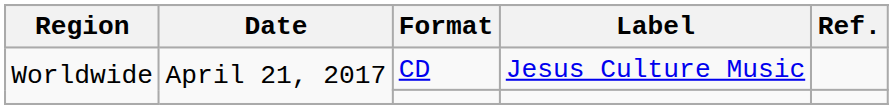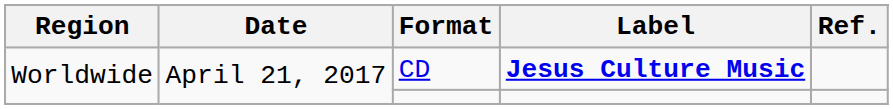(655, 69) normal -> (655, 69) bold
